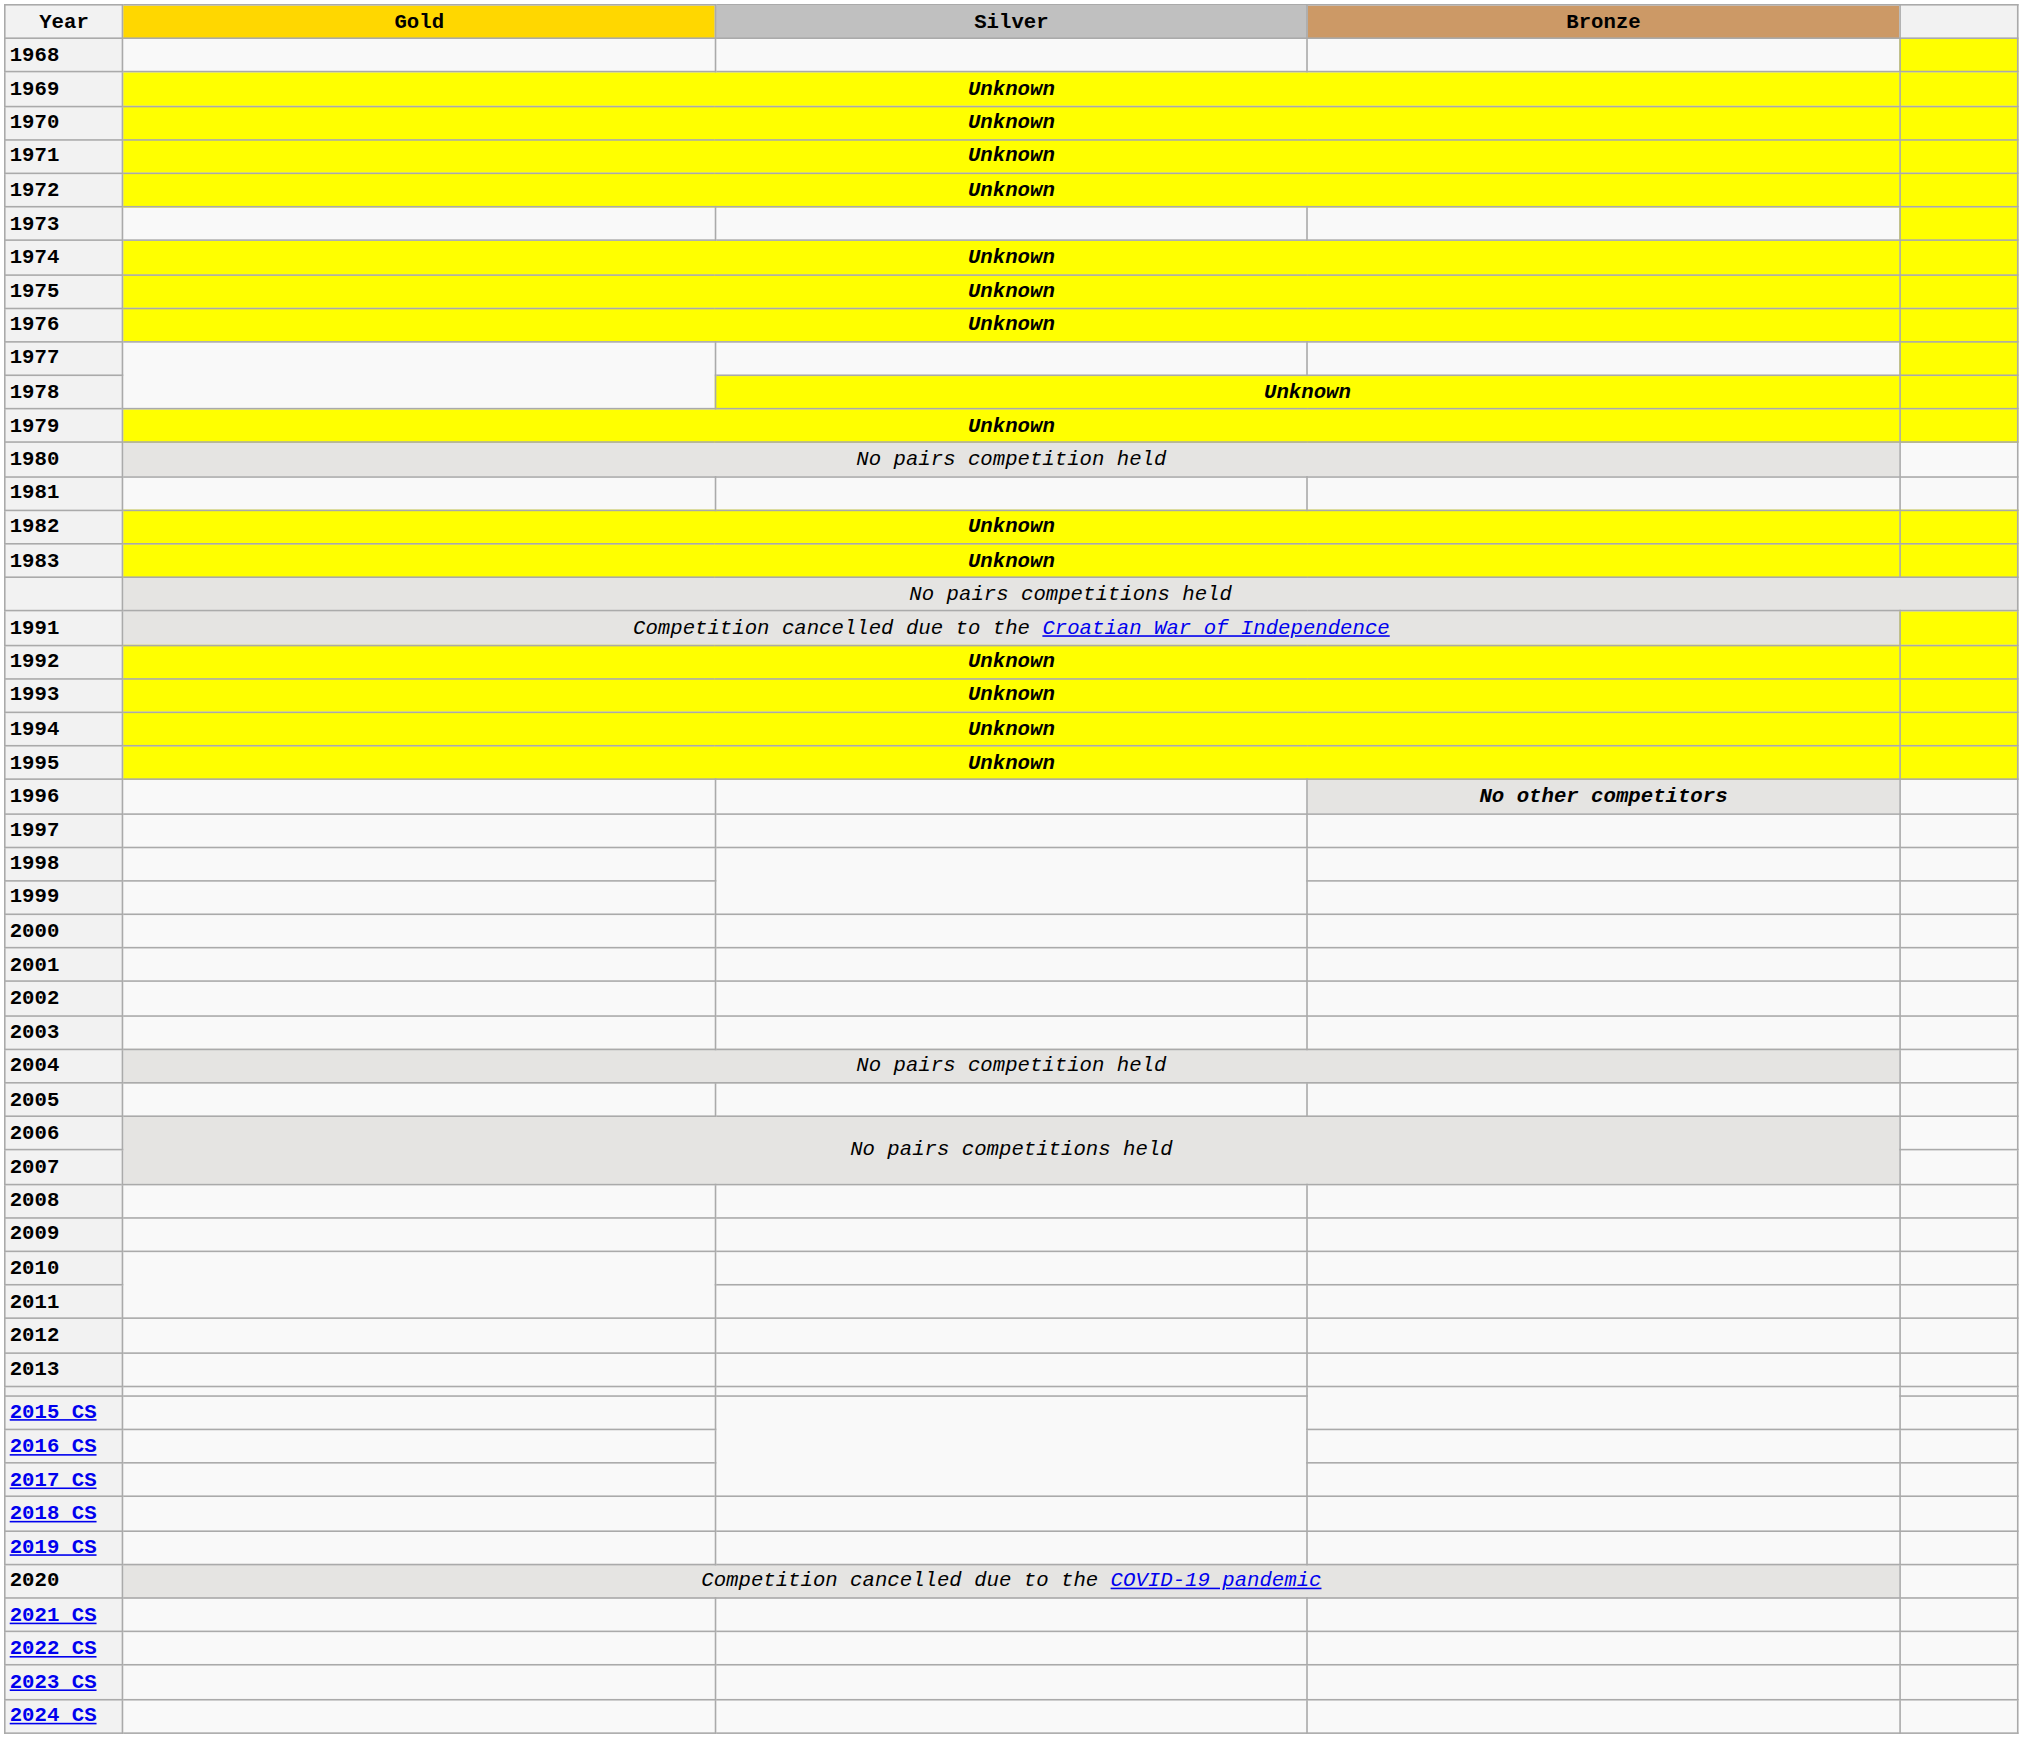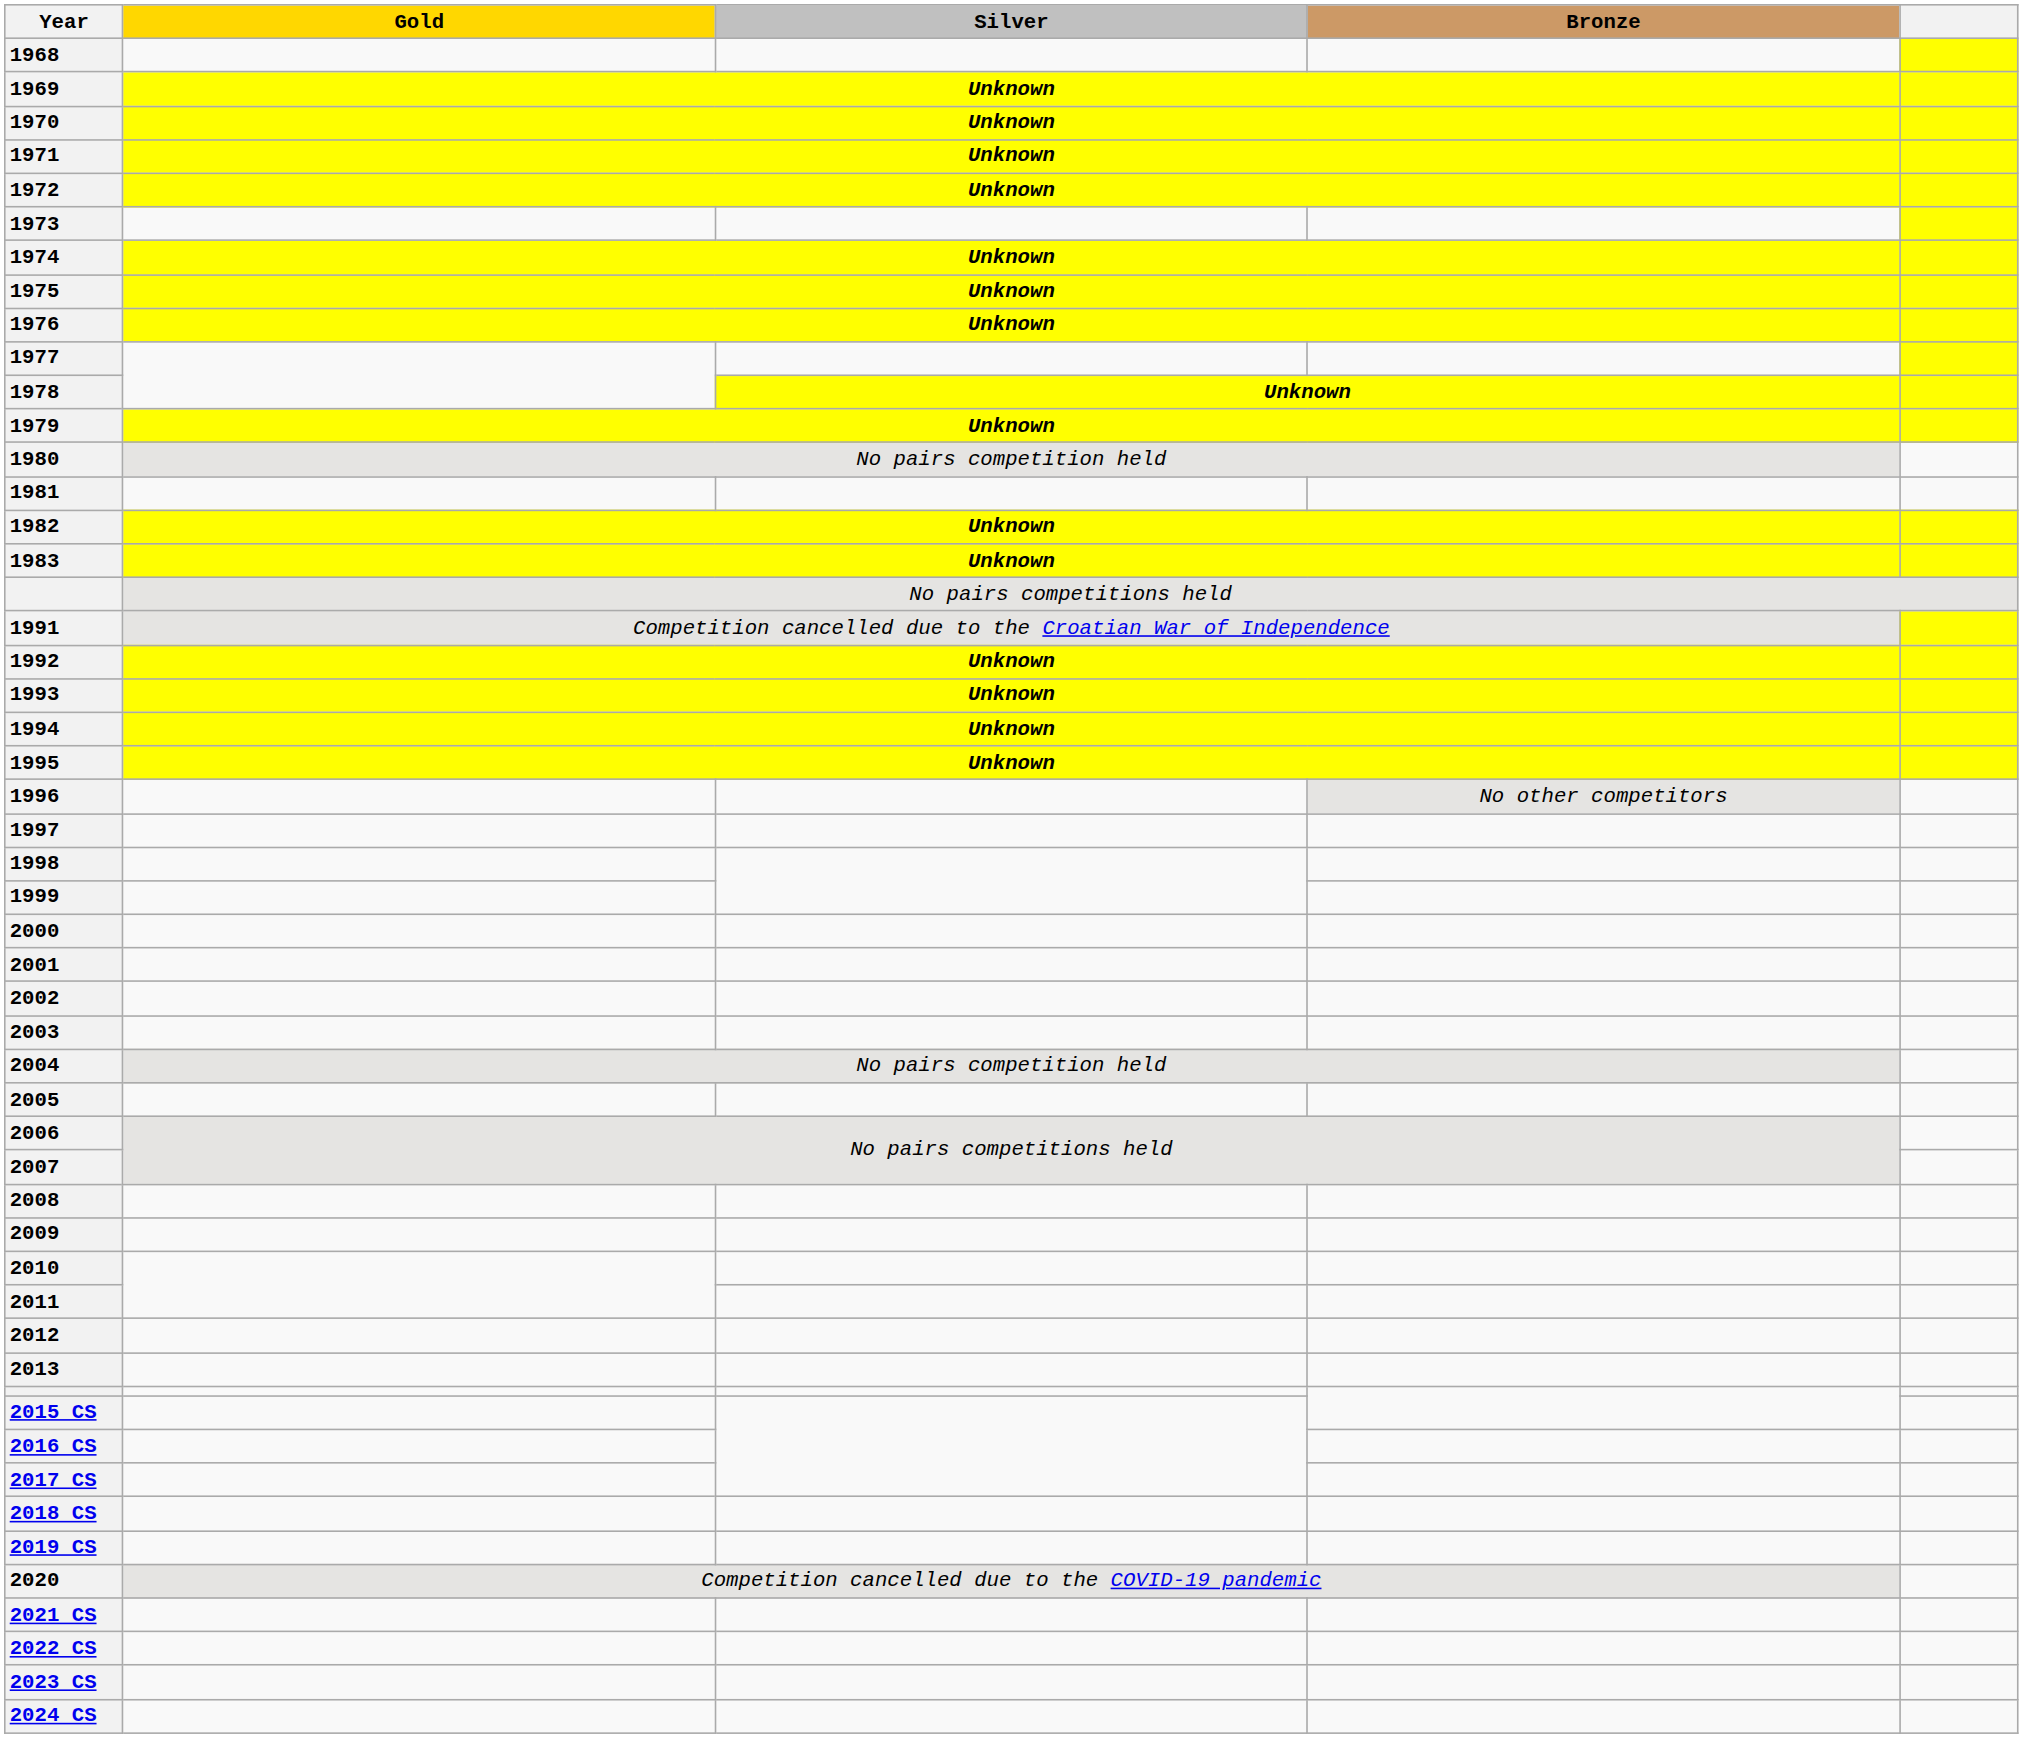(1604, 796) bold -> (1604, 796) normal
